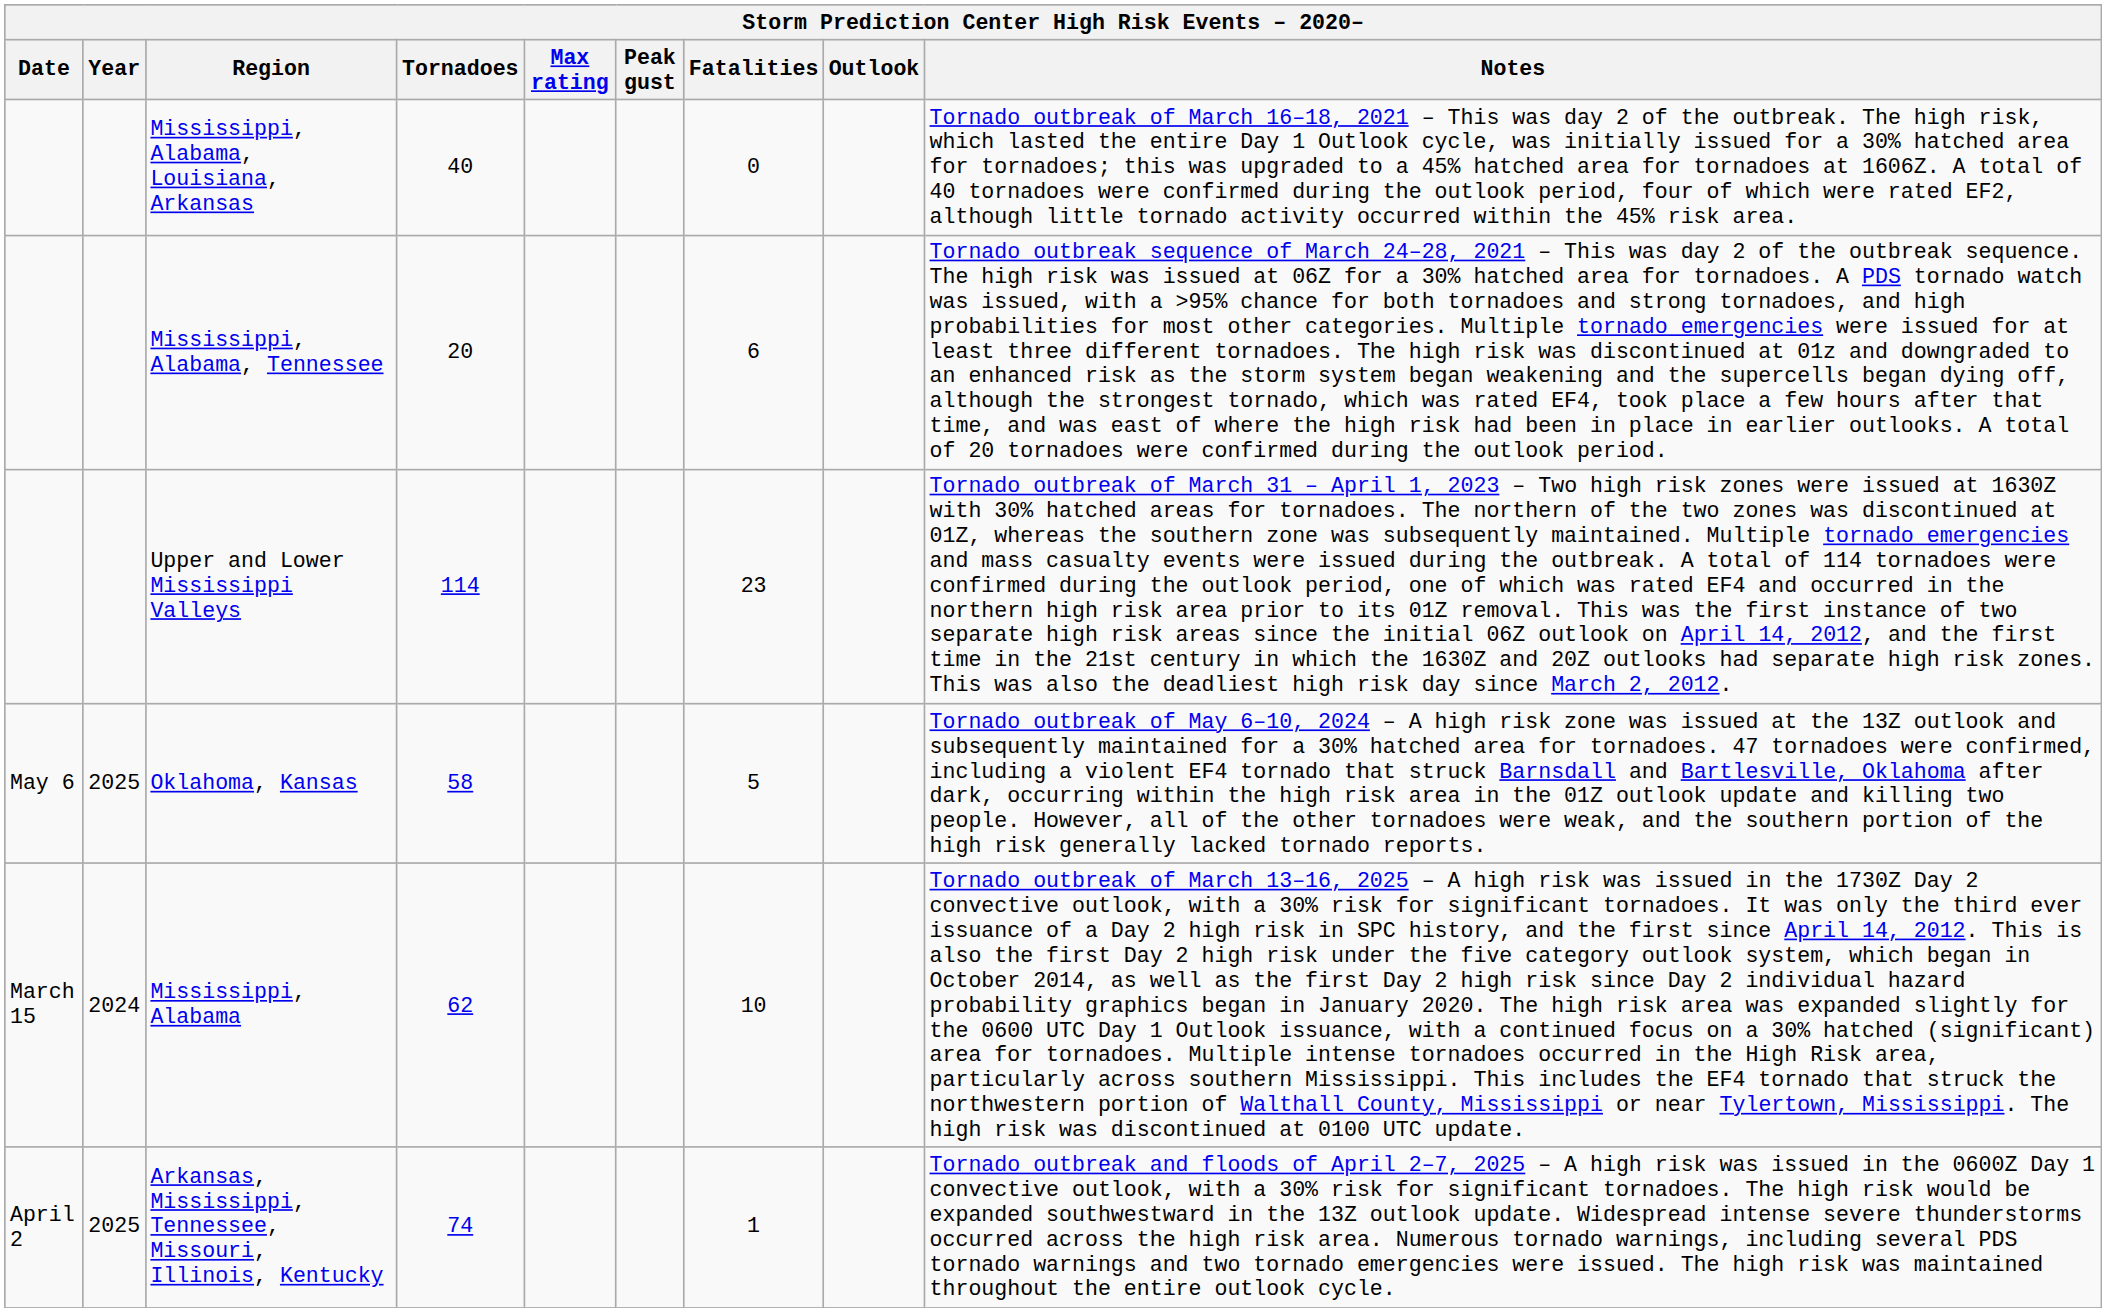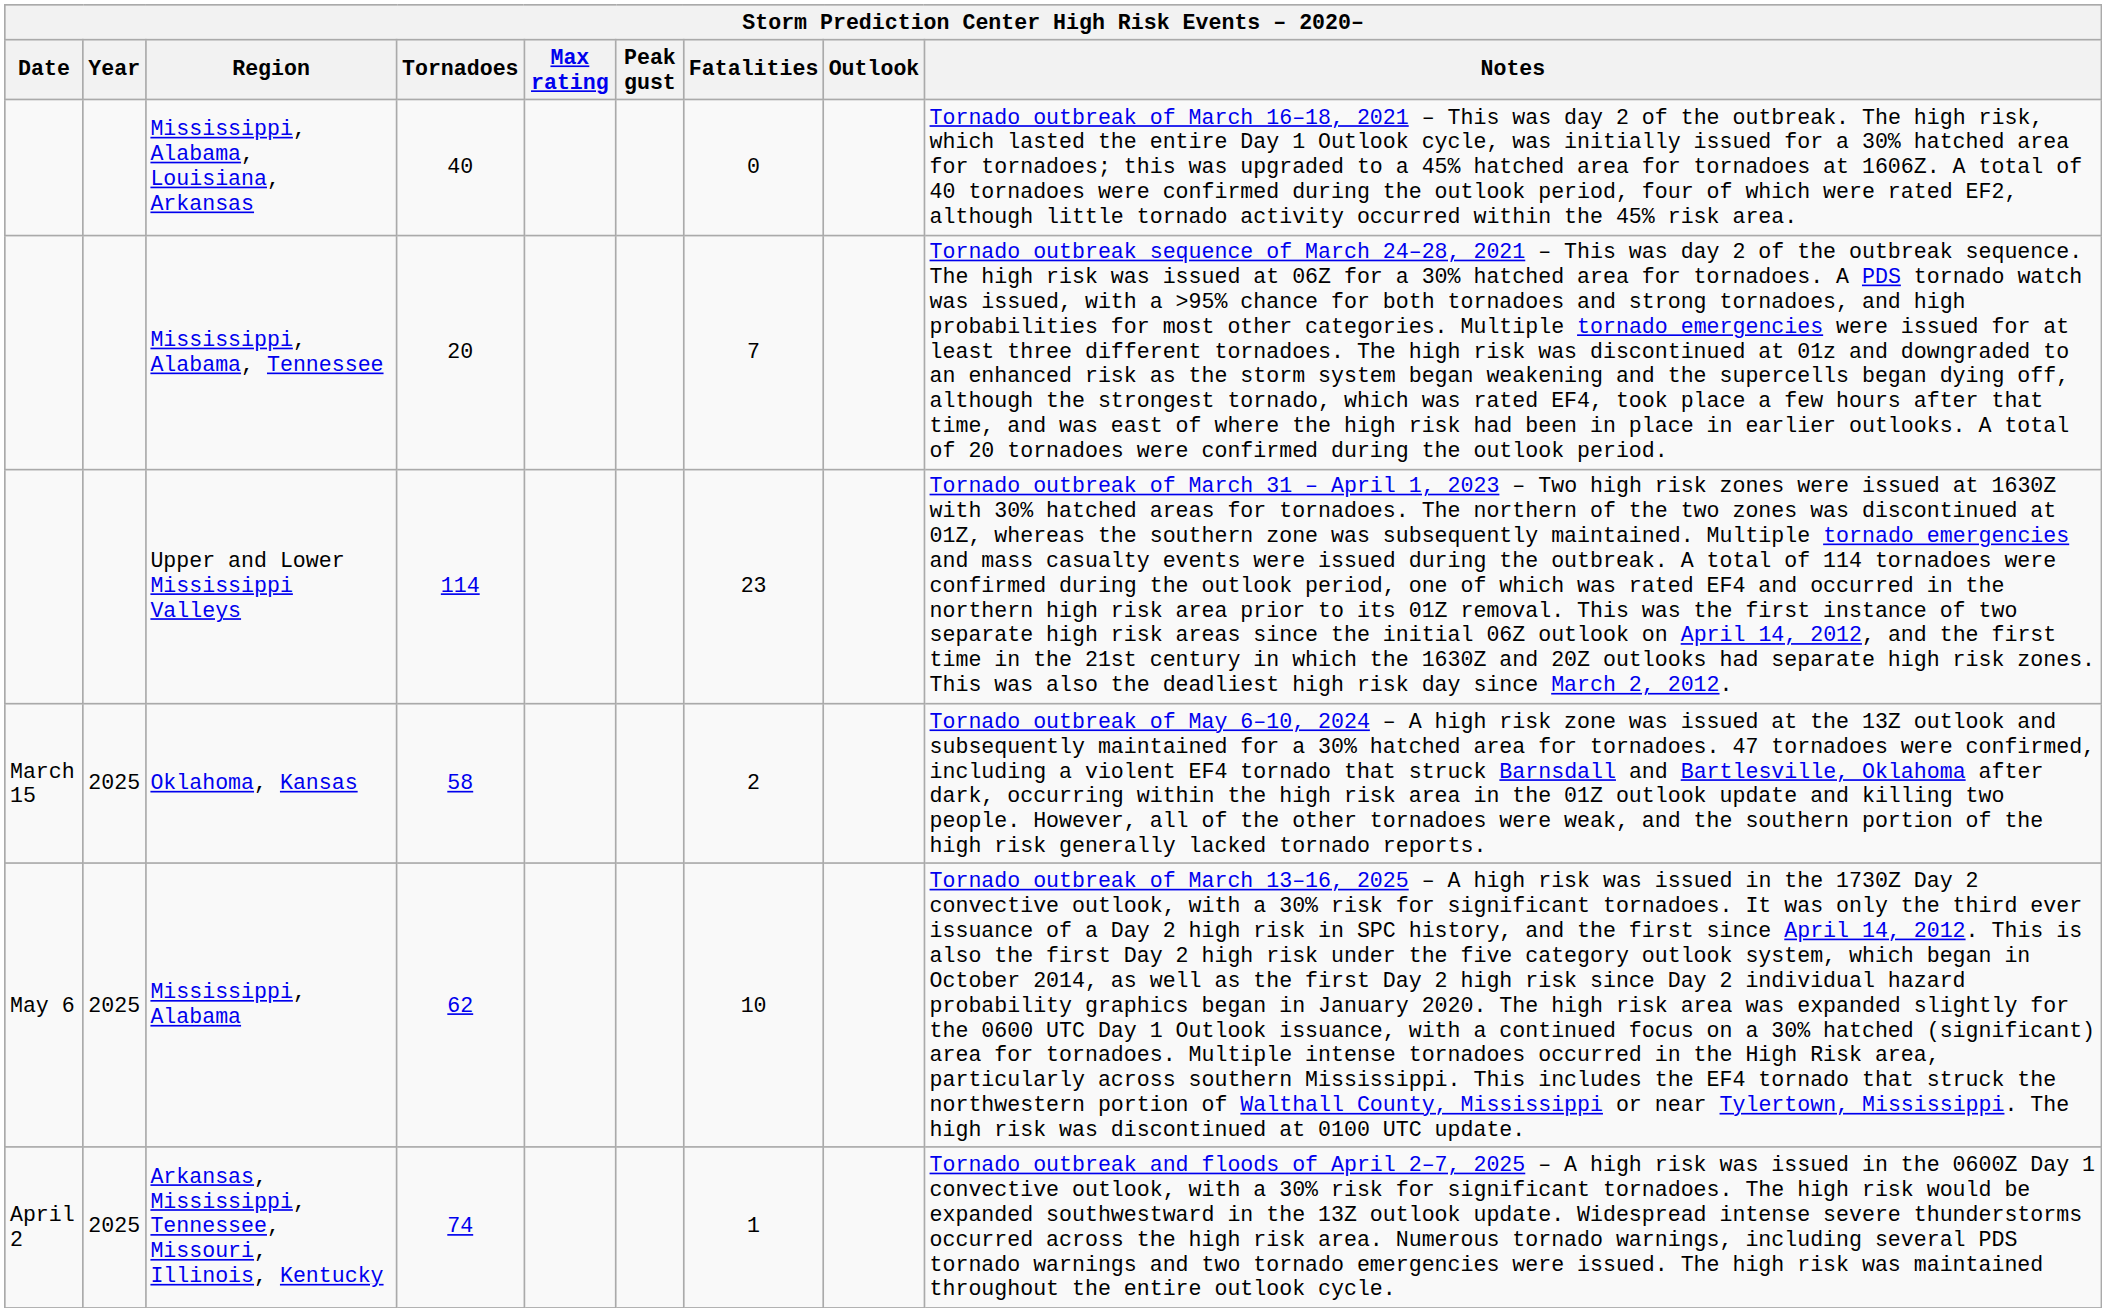(754, 352) 6 -> (754, 352) 7
(42, 783) May 6 -> (42, 783) March 15
(754, 783) 5 -> (754, 783) 2
(42, 1005) March 15 -> (42, 1005) May 6
(114, 1005) 2024 -> (114, 1005) 2025
